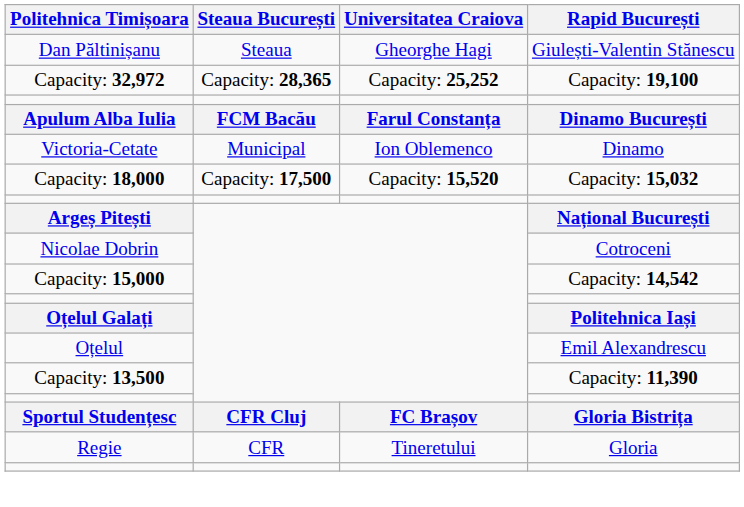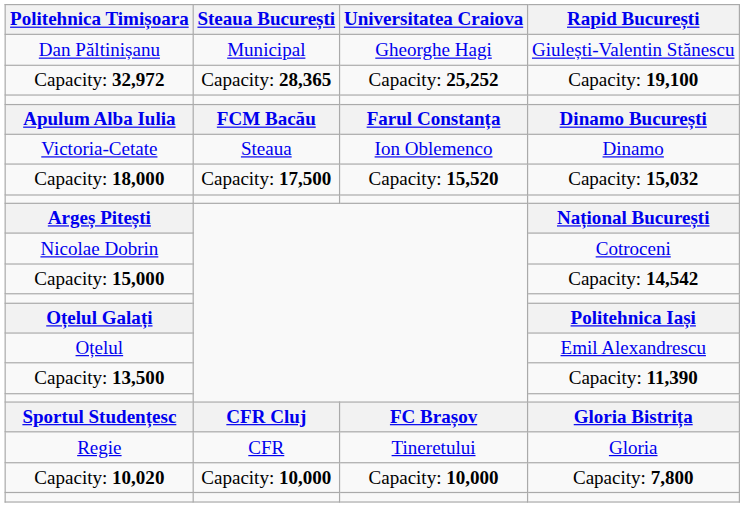(266, 49) Steaua -> (266, 49) Municipal
(266, 149) Municipal -> (266, 149) Steaua
+ row: (99, 477)
